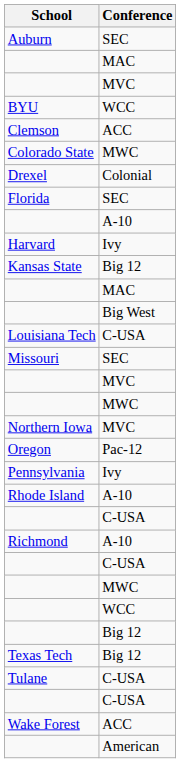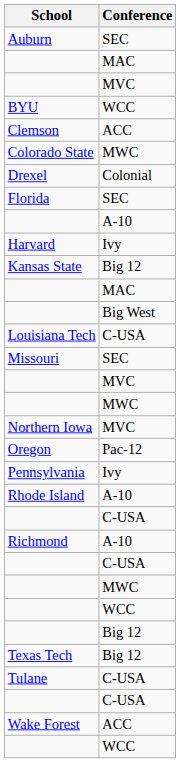(131, 746) American -> (119, 746) WCC
